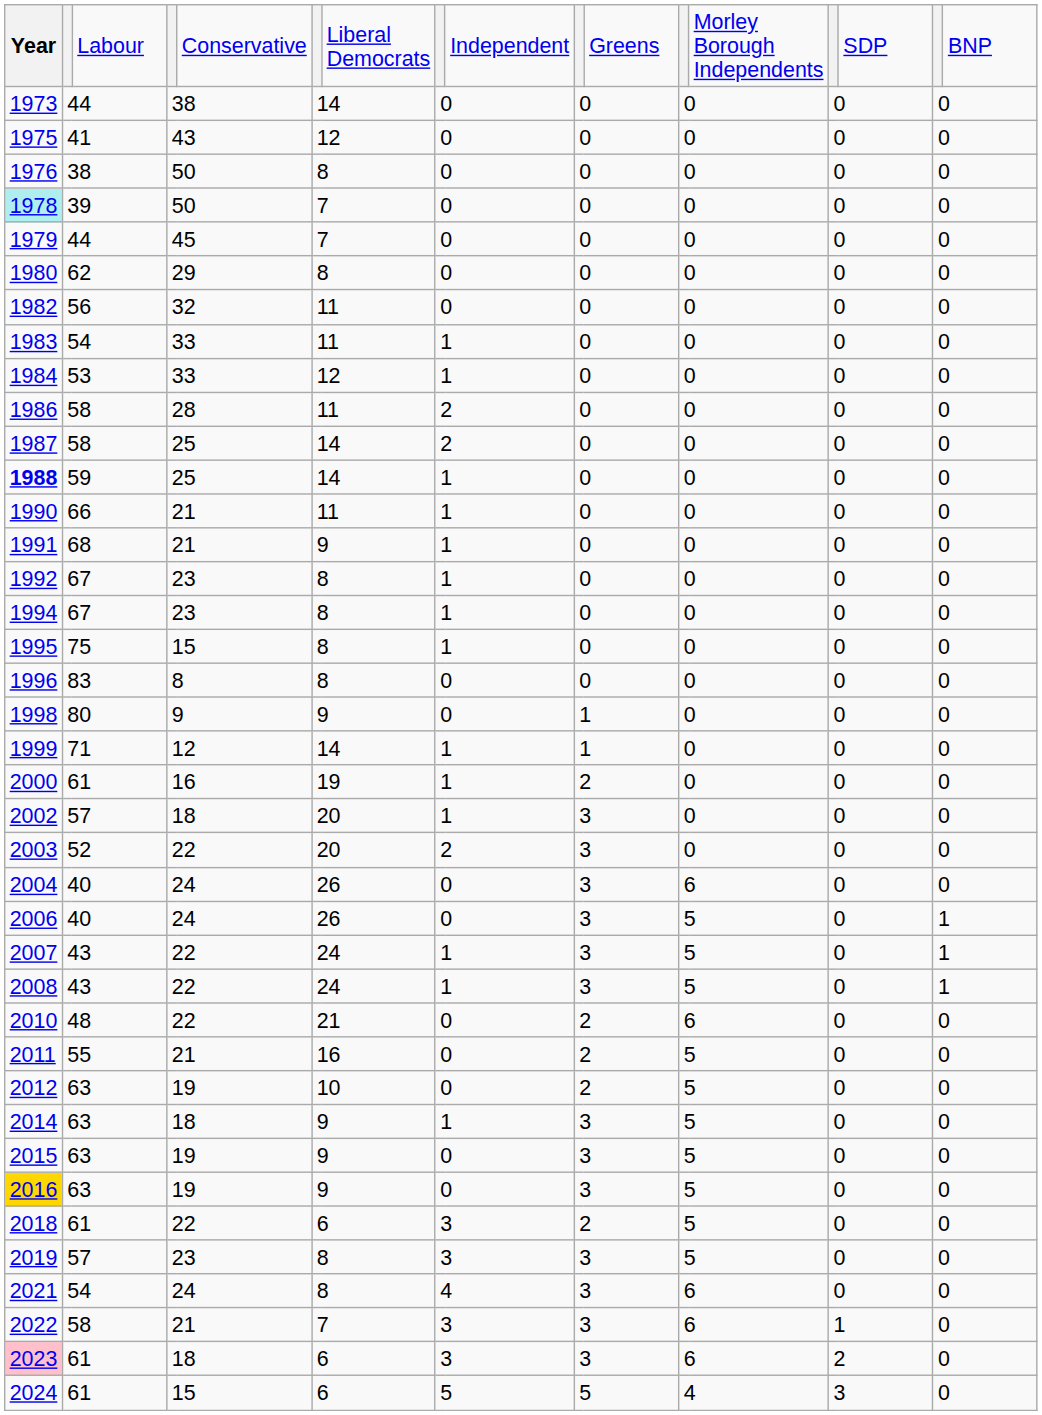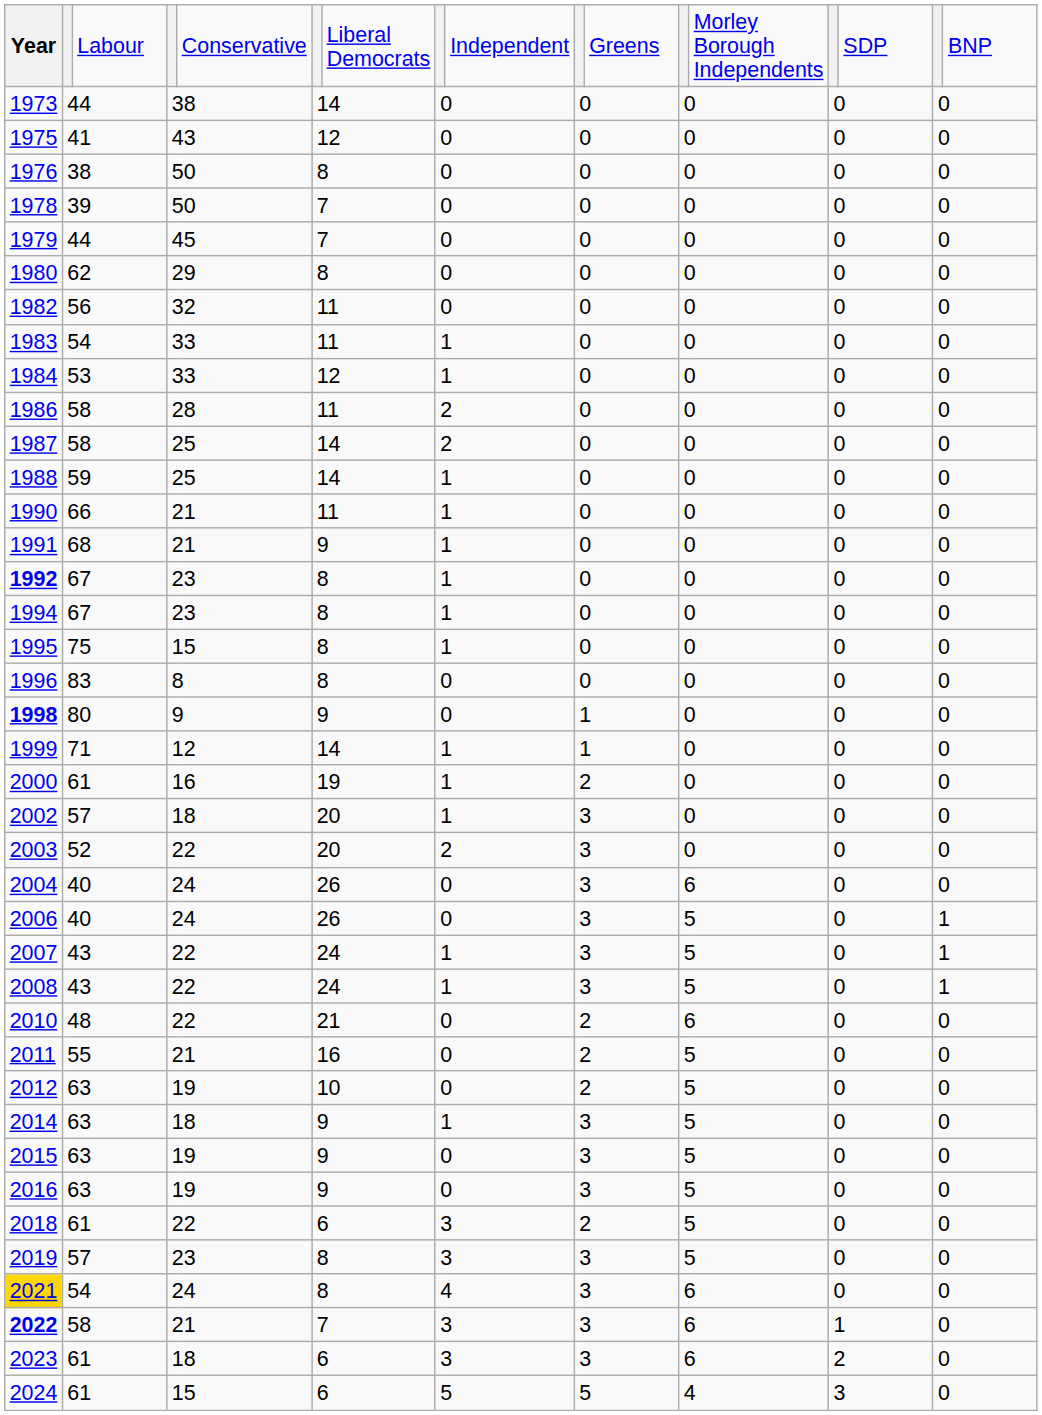(34, 206) paleturquoise background -> (34, 206) no background
(34, 477) bold -> (34, 477) normal
(34, 579) normal -> (34, 579) bold
(34, 714) normal -> (34, 714) bold
(34, 1189) gold background -> (34, 1189) no background
(34, 1291) no background -> (34, 1291) gold background
(34, 1325) normal -> (34, 1325) bold
(34, 1359) pink background -> (34, 1359) no background
